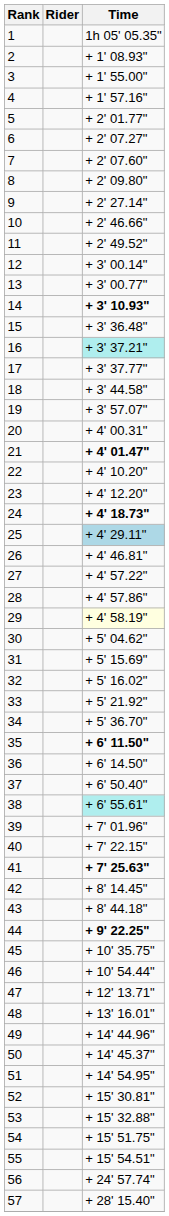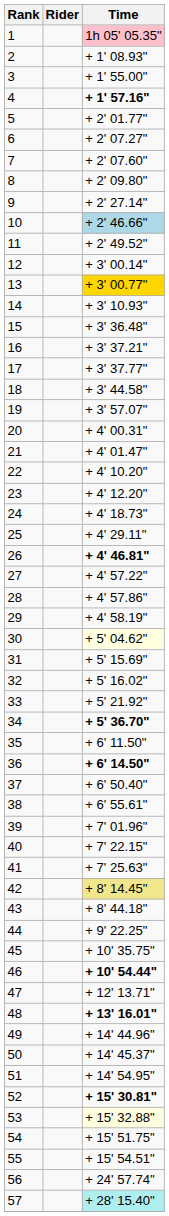(123, 35) no background -> (123, 35) pink background
(116, 98) normal -> (117, 98) bold
(116, 222) no background -> (116, 222) lightblue background
(116, 285) no background -> (116, 285) gold background
(117, 306) bold -> (116, 306) normal
(116, 347) paleturquoise background -> (116, 347) no background
(117, 451) bold -> (116, 451) normal
(117, 514) bold -> (116, 514) normal
(116, 535) lightblue background -> (116, 535) no background
(116, 555) normal -> (117, 555) bold
(116, 618) lightyellow background -> (116, 618) no background
(116, 639) no background -> (116, 639) lightyellow background
(116, 722) normal -> (117, 722) bold
(117, 743) bold -> (116, 743) normal
(116, 763) normal -> (117, 763) bold
(116, 805) paleturquoise background -> (116, 805) no background
(117, 868) bold -> (116, 868) normal
(116, 888) no background -> (116, 888) khaki background
(117, 930) bold -> (116, 930) normal
(120, 972) normal -> (121, 972) bold
(120, 1013) normal -> (121, 1013) bold
(120, 1096) normal -> (121, 1096) bold
(120, 1117) no background -> (120, 1117) lightyellow background
(120, 1200) no background -> (120, 1200) paleturquoise background
